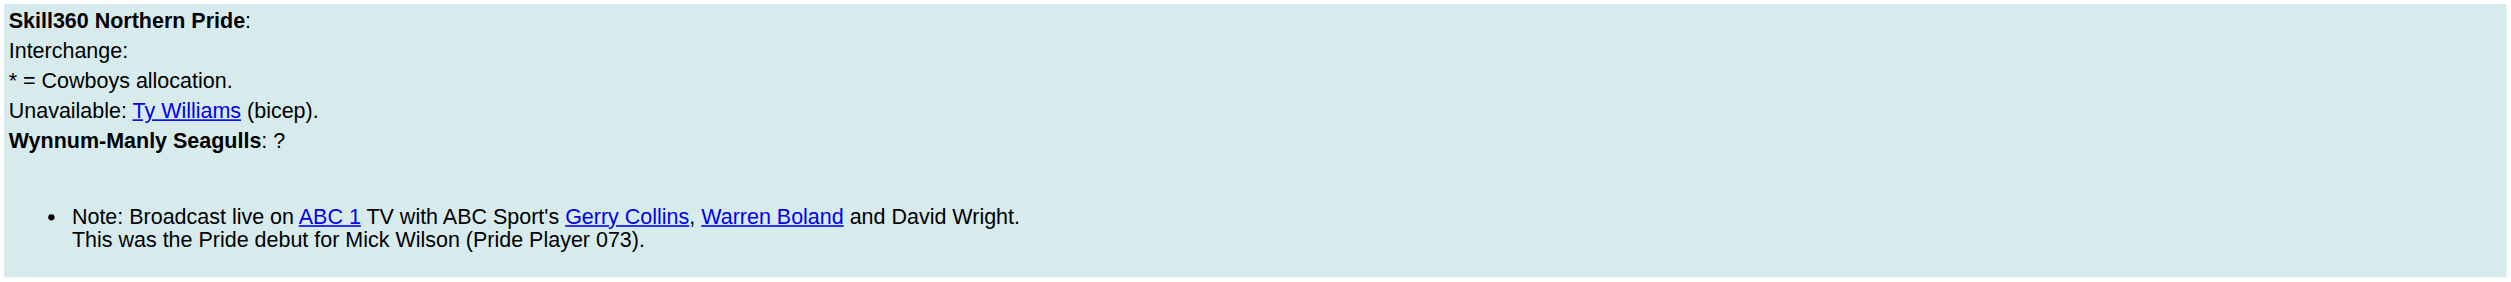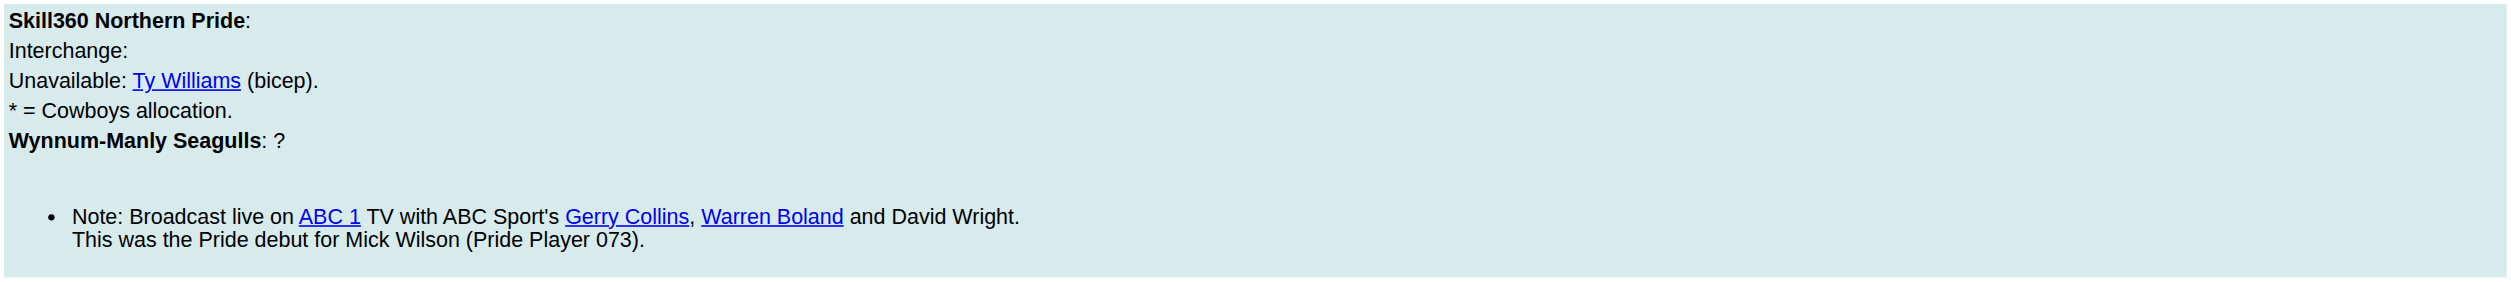(121, 81) * = Cowboys allocation. -> (164, 81) Unavailable: Ty Williams (bicep).
(164, 111) Unavailable: Ty Williams (bicep). -> (121, 111) * = Cowboys allocation.
